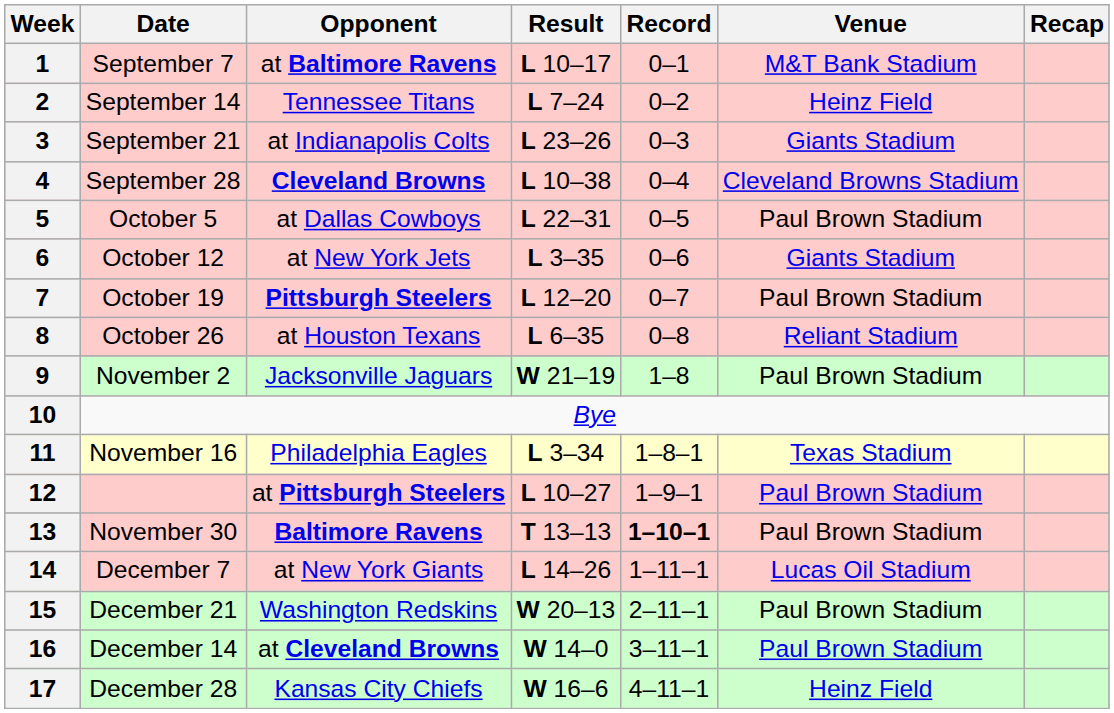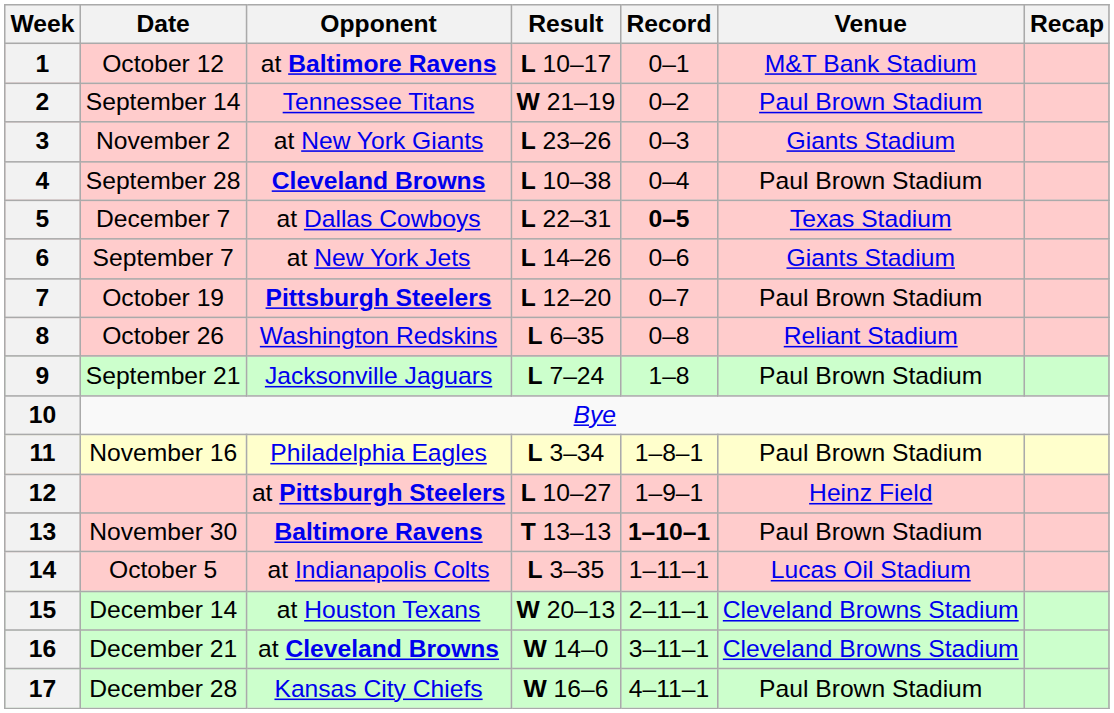(163, 63) September 7 -> (163, 63) October 12
(566, 102) L 7–24 -> (566, 102) W 21–19
(871, 102) Heinz Field -> (871, 102) Paul Brown Stadium
(163, 141) September 21 -> (163, 141) November 2
(379, 141) at Indianapolis Colts -> (379, 141) at New York Giants
(871, 180) Cleveland Browns Stadium -> (871, 180) Paul Brown Stadium
(163, 219) October 5 -> (163, 219) December 7
(669, 219) normal -> (669, 219) bold
(871, 219) Paul Brown Stadium -> (871, 219) Texas Stadium
(163, 258) October 12 -> (163, 258) September 7
(566, 258) L 3–35 -> (566, 258) L 14–26
(379, 336) at Houston Texans -> (379, 336) Washington Redskins
(163, 375) November 2 -> (163, 375) September 21
(566, 375) W 21–19 -> (566, 375) L 7–24
(871, 453) Texas Stadium -> (871, 453) Paul Brown Stadium
(871, 492) Paul Brown Stadium -> (871, 492) Heinz Field
(163, 571) December 7 -> (163, 571) October 5
(379, 571) at New York Giants -> (379, 571) at Indianapolis Colts
(566, 571) L 14–26 -> (566, 571) L 3–35
(163, 610) December 21 -> (163, 610) December 14
(379, 610) Washington Redskins -> (379, 610) at Houston Texans
(871, 610) Paul Brown Stadium -> (871, 610) Cleveland Browns Stadium
(163, 649) December 14 -> (163, 649) December 21
(871, 649) Paul Brown Stadium -> (871, 649) Cleveland Browns Stadium
(871, 688) Heinz Field -> (871, 688) Paul Brown Stadium
